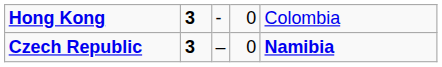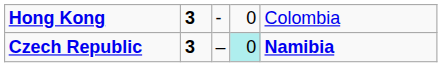(251, 47) no background -> (251, 47) paleturquoise background
